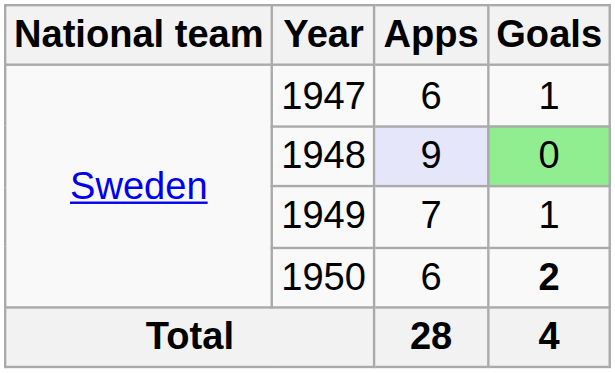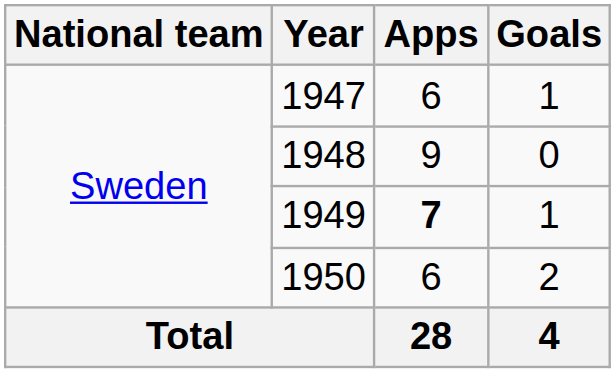(431, 155) lavender background -> (431, 155) no background
(549, 155) lightgreen background -> (549, 155) no background
(431, 215) normal -> (431, 215) bold
(549, 276) bold -> (549, 276) normal
